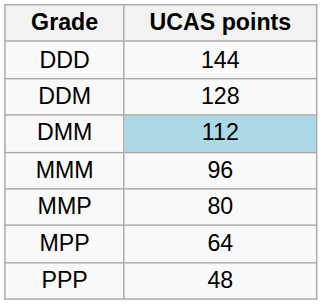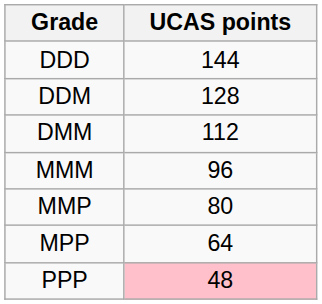(220, 133) lightblue background -> (220, 133) no background
(220, 280) no background -> (220, 280) pink background
